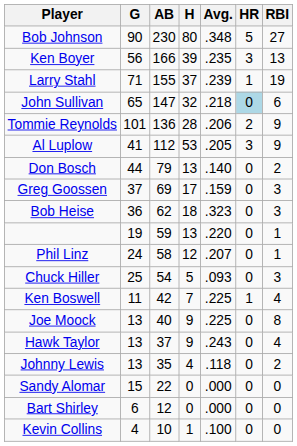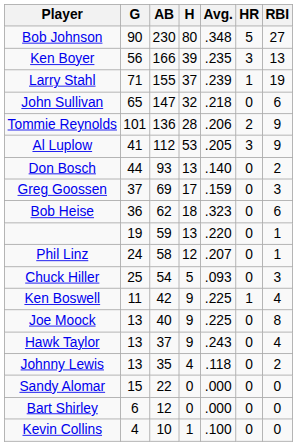(249, 102) lightblue background -> (249, 102) no background
(164, 168) 79 -> (164, 168) 93
(277, 211) 3 -> (277, 211) 6
(190, 299) 7 -> (190, 299) 9
